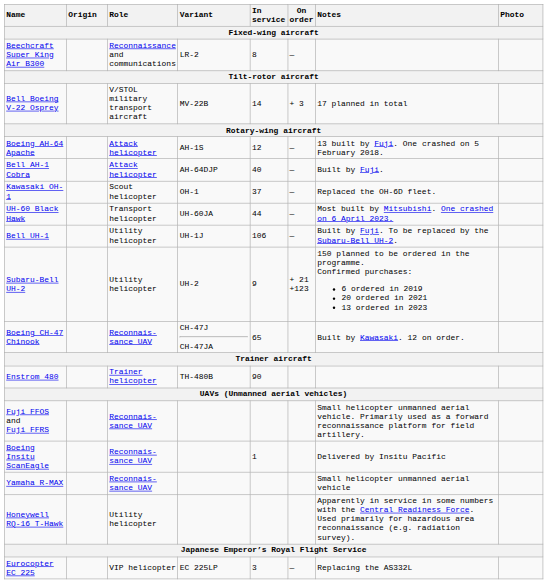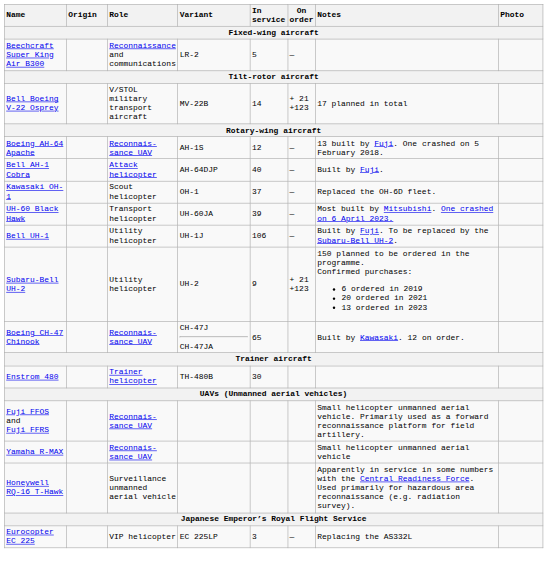(254, 55) 8 -> (254, 55) 5
(297, 104) + 3 -> (299, 104) + 21 +123
(133, 148) Attack helicopter -> (133, 148) Reconnais-sance UAV
(257, 214) 44 -> (257, 214) 39
(257, 377) 90 -> (257, 377) 30
- row: (28, 457)
(133, 519) Utility helicopter -> (143, 488) Surveillance unmanned aerial vehicle
